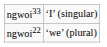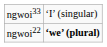(71, 33) normal -> (73, 33) bold
